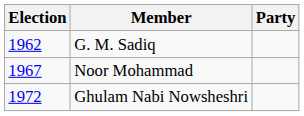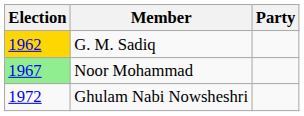(25, 44) no background -> (25, 44) gold background
(25, 70) no background -> (25, 70) lightgreen background
